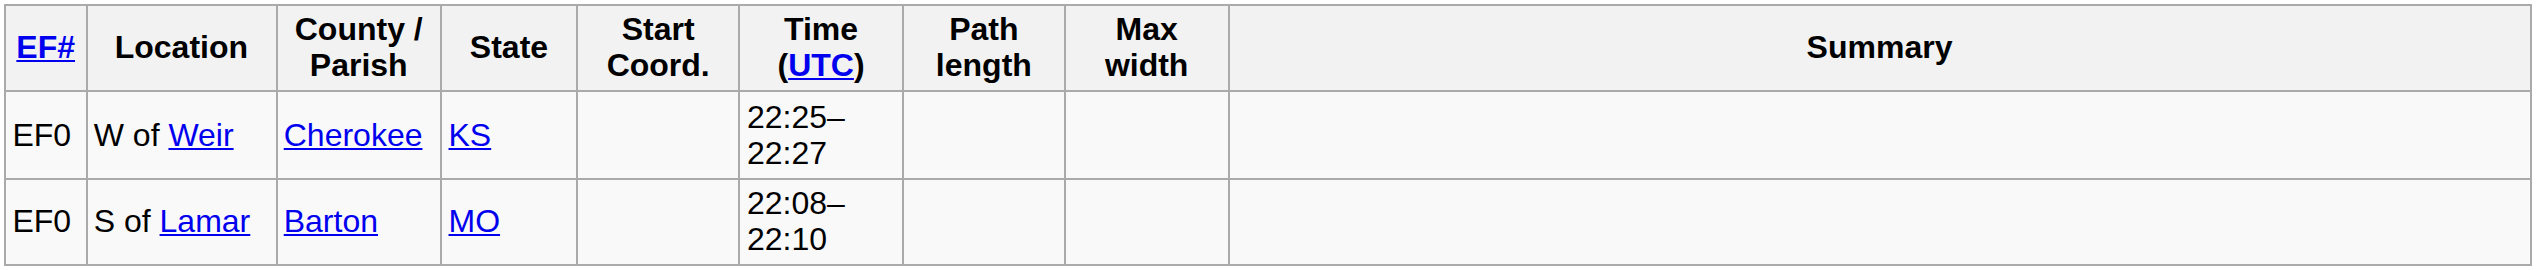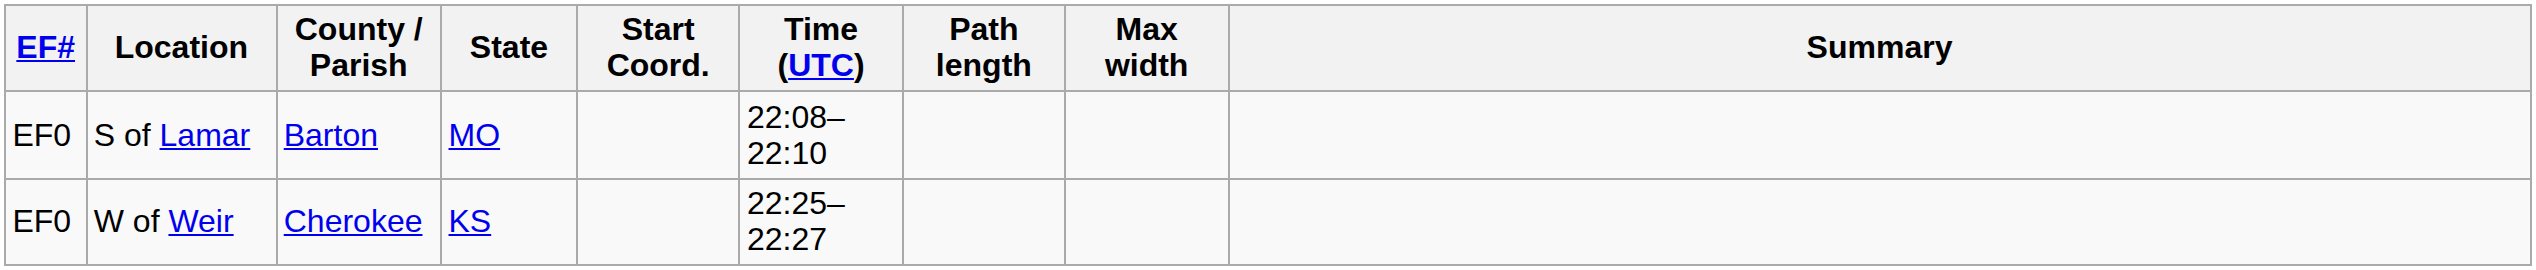rows swapped: (172, 221) <-> (164, 134)
